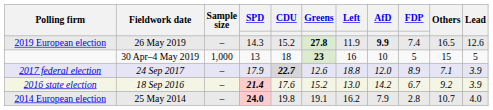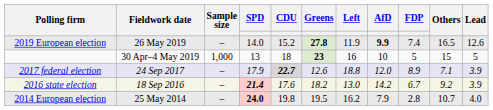(255, 43) 14.3 -> (255, 43) 14.0
(319, 85) 15.2 -> (319, 85) 18.2
(319, 99) 19.1 -> (319, 99) 19.5
